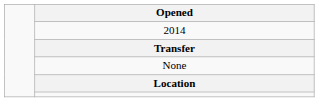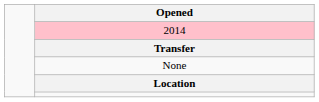(174, 30) no background -> (174, 30) pink background
